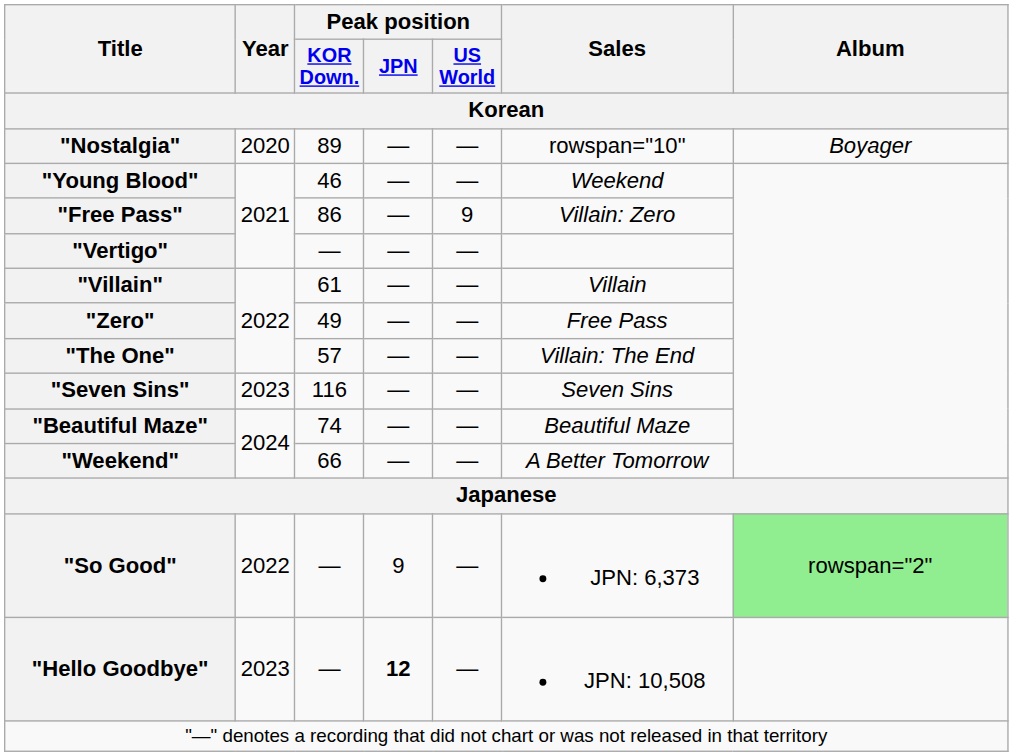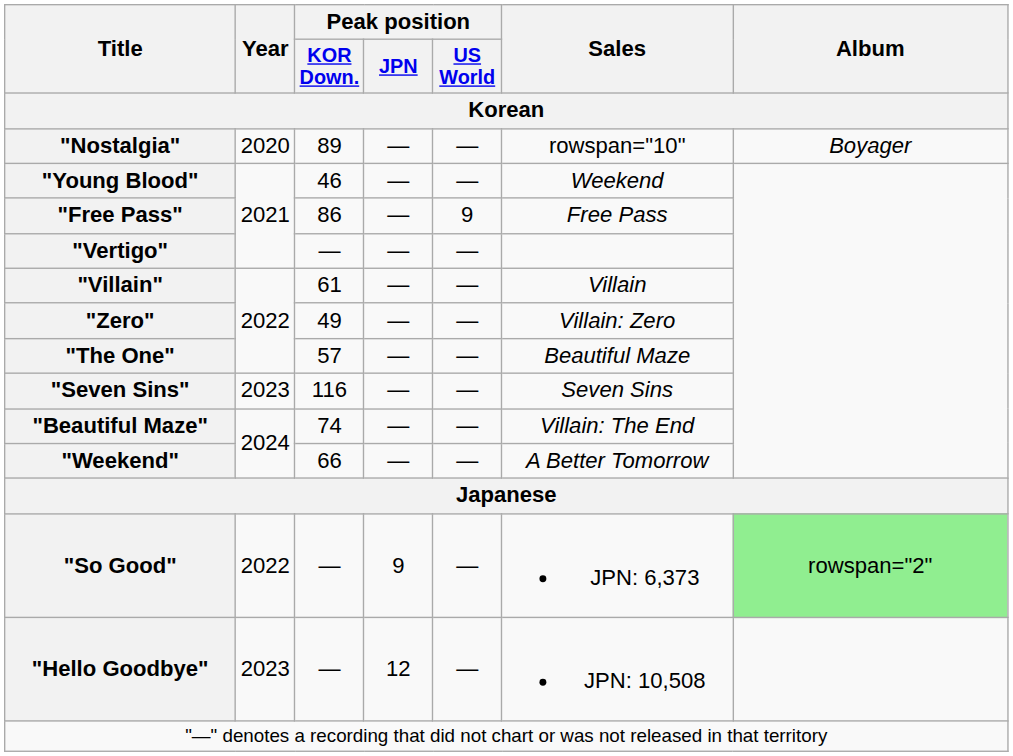(617, 215) Villain: Zero -> (617, 215) Free Pass
(617, 320) Free Pass -> (617, 320) Villain: Zero
(617, 355) Villain: The End -> (617, 355) Beautiful Maze
(617, 425) Beautiful Maze -> (617, 425) Villain: The End
(398, 669) bold -> (398, 669) normal
